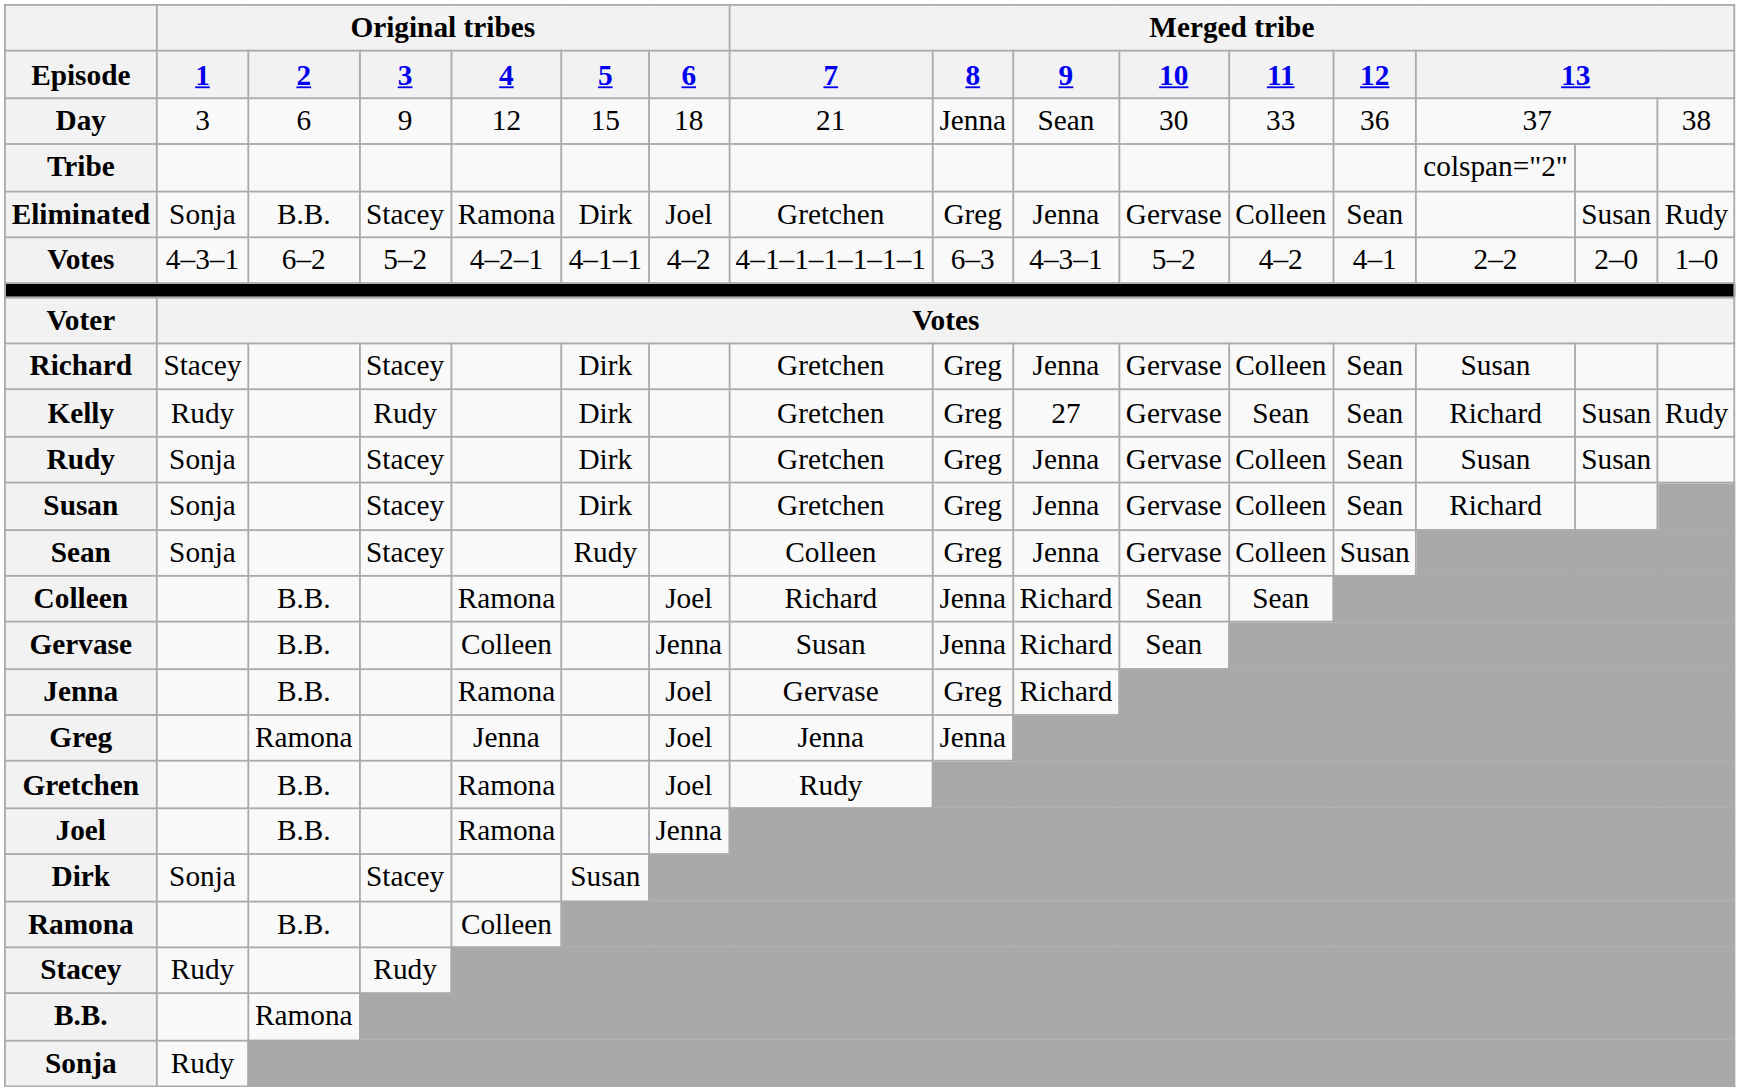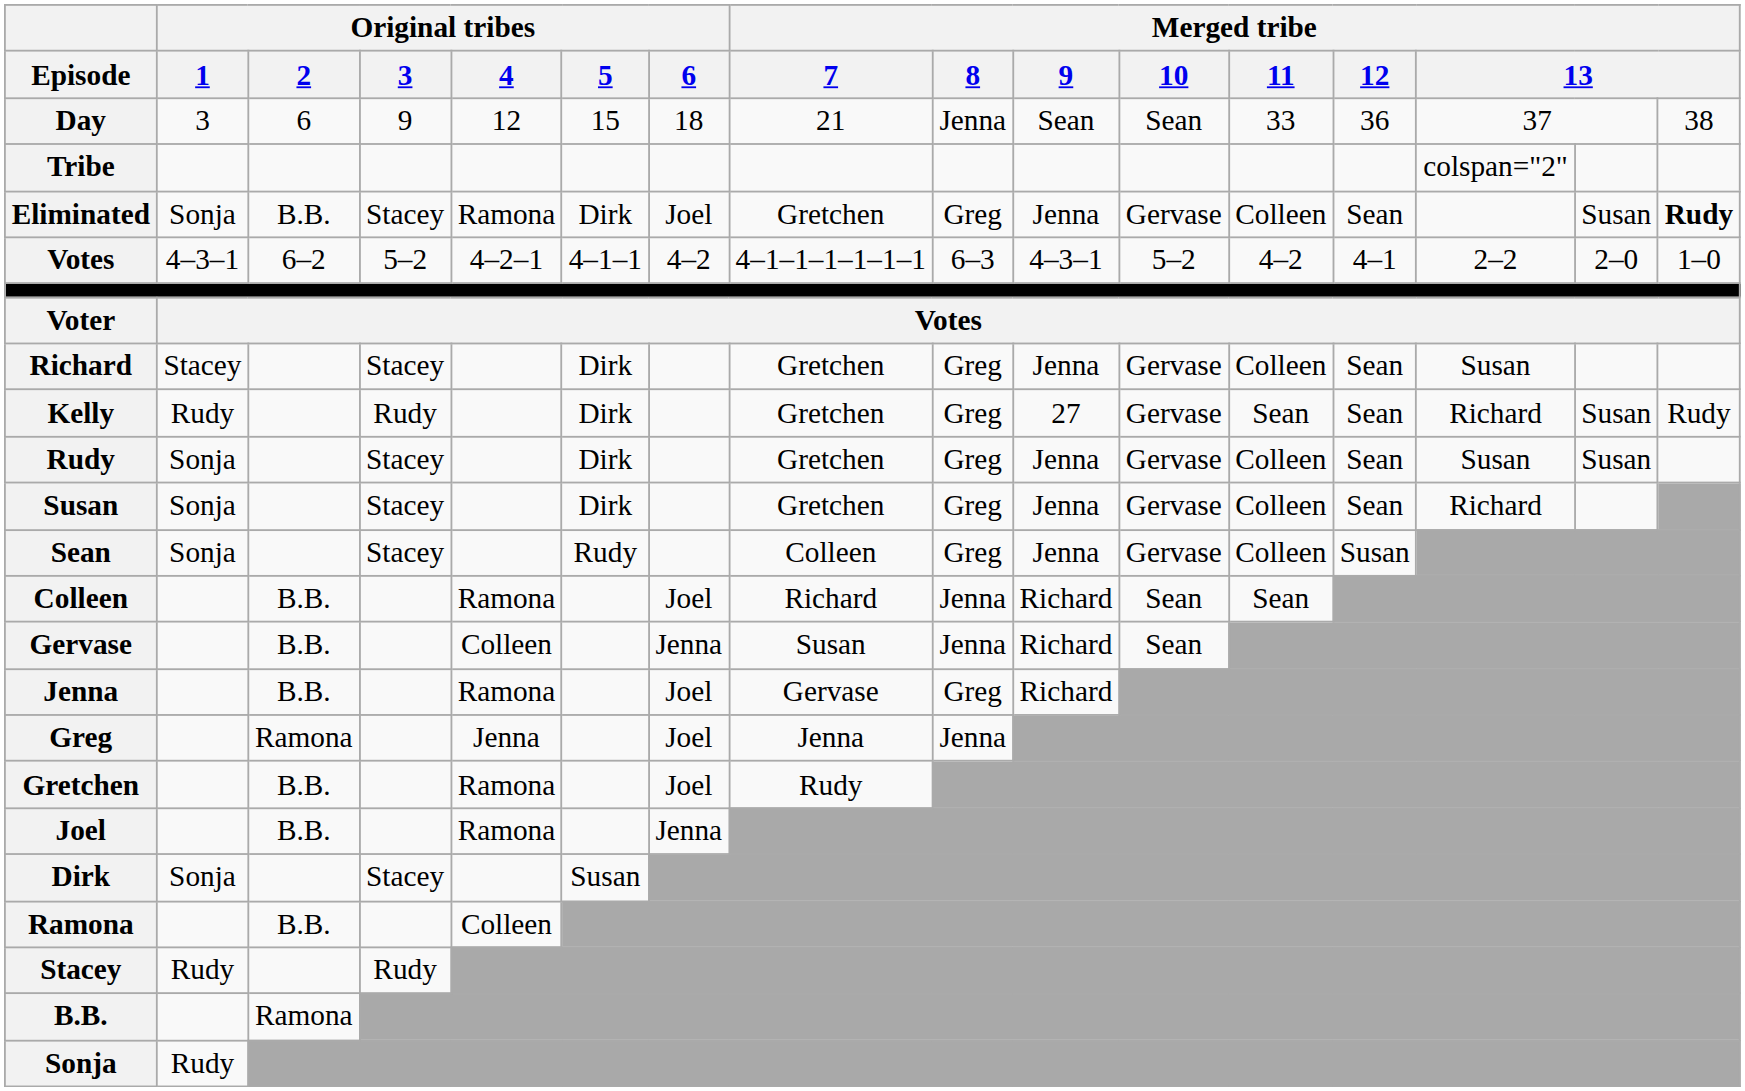(1174, 120) 30 -> (1174, 120) Sean
(1696, 213) normal -> (1699, 213) bold
